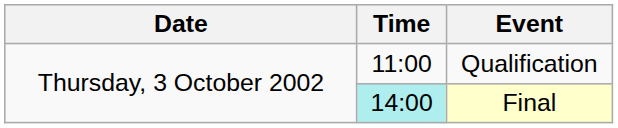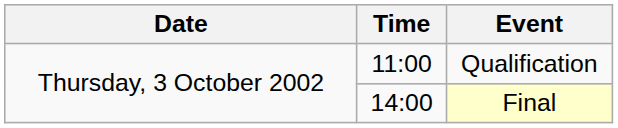(402, 102) paleturquoise background -> (402, 102) no background
